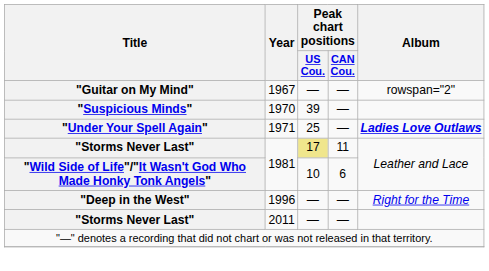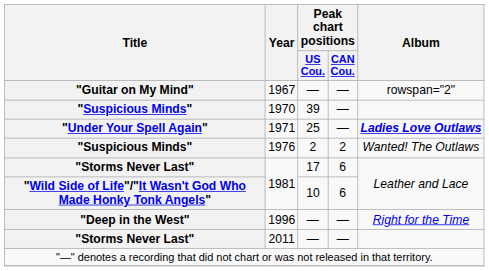+ row: (135, 148)
(313, 148) khaki background -> (313, 167) no background
(343, 148) 11 -> (343, 167) 6
